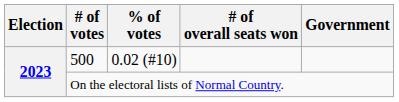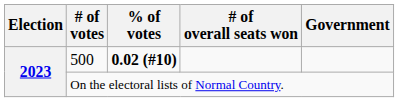(144, 59) normal -> (144, 59) bold
